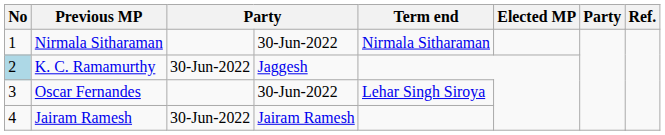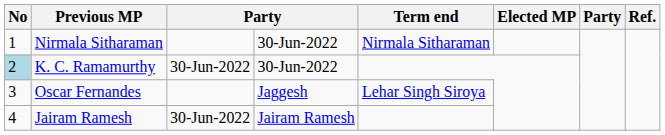(283, 67) Jaggesh -> (298, 67) 30-Jun-2022
(298, 92) 30-Jun-2022 -> (283, 92) Jaggesh
